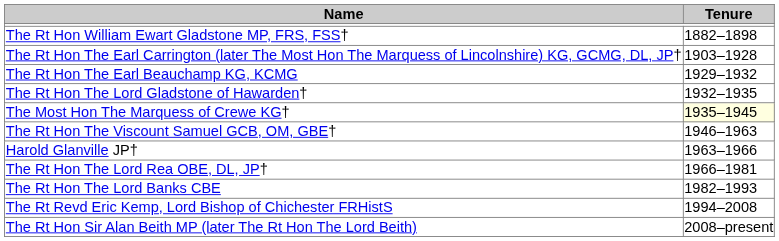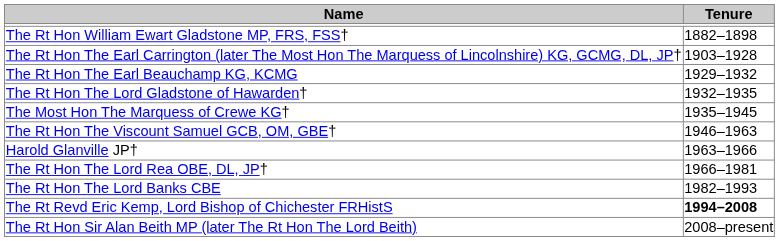(721, 112) lightyellow background -> (721, 112) no background
(721, 207) normal -> (721, 207) bold
